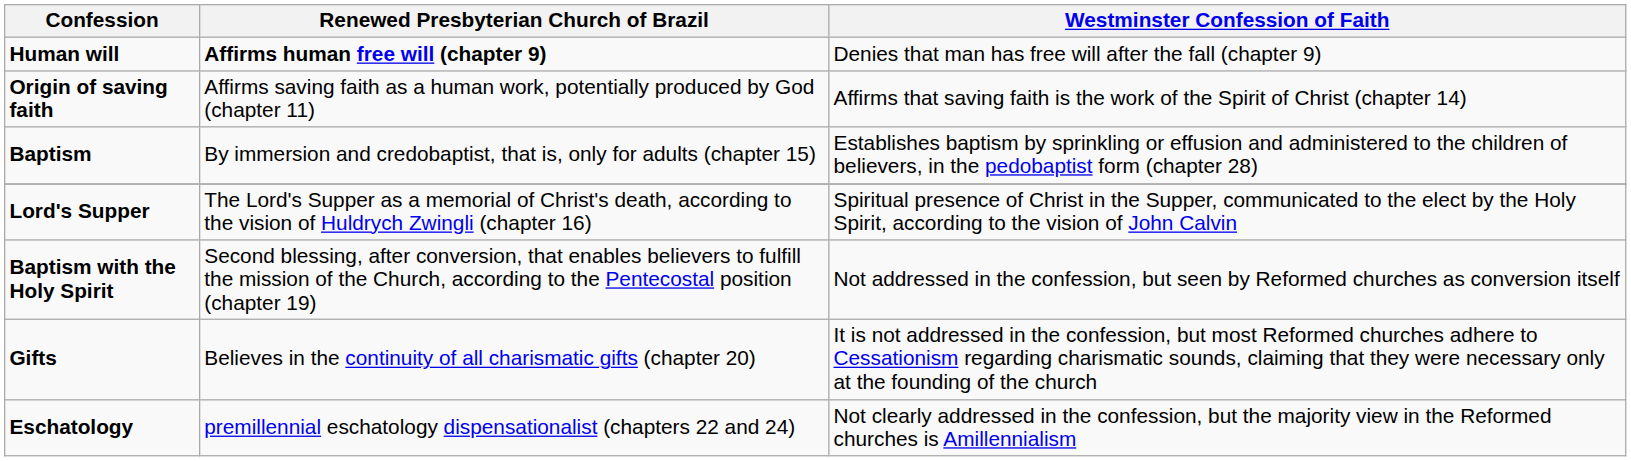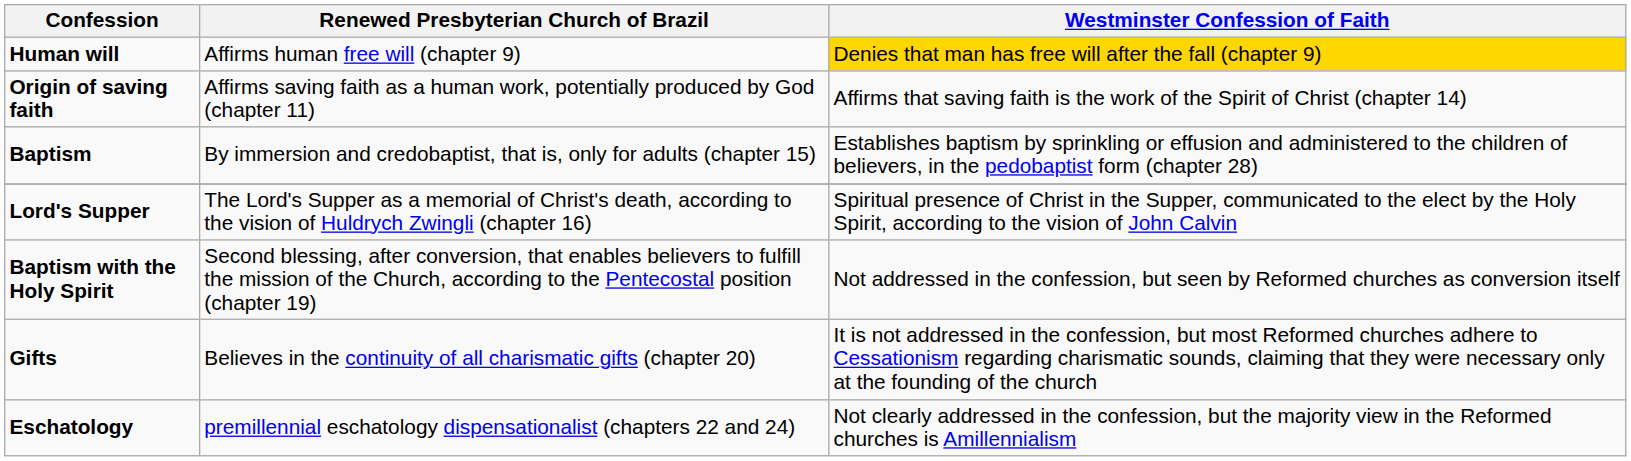(375, 53) bold -> (362, 53) normal
(1077, 53) no background -> (1077, 53) gold background
